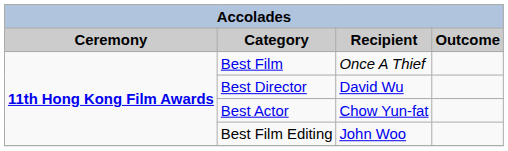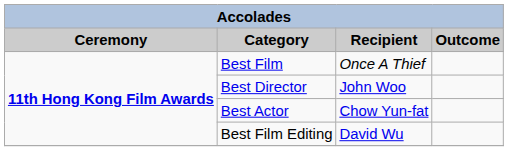(372, 87) David Wu -> (373, 87) John Woo
(373, 134) John Woo -> (372, 134) David Wu
